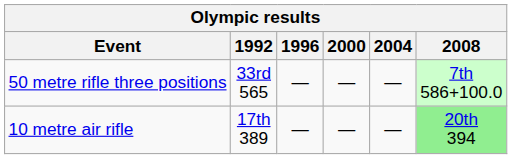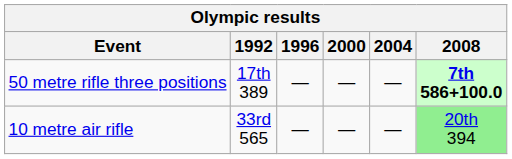(254, 82) 33rd 565 -> (254, 82) 17th 389
(461, 82) normal -> (461, 82) bold
(254, 129) 17th 389 -> (254, 129) 33rd 565
